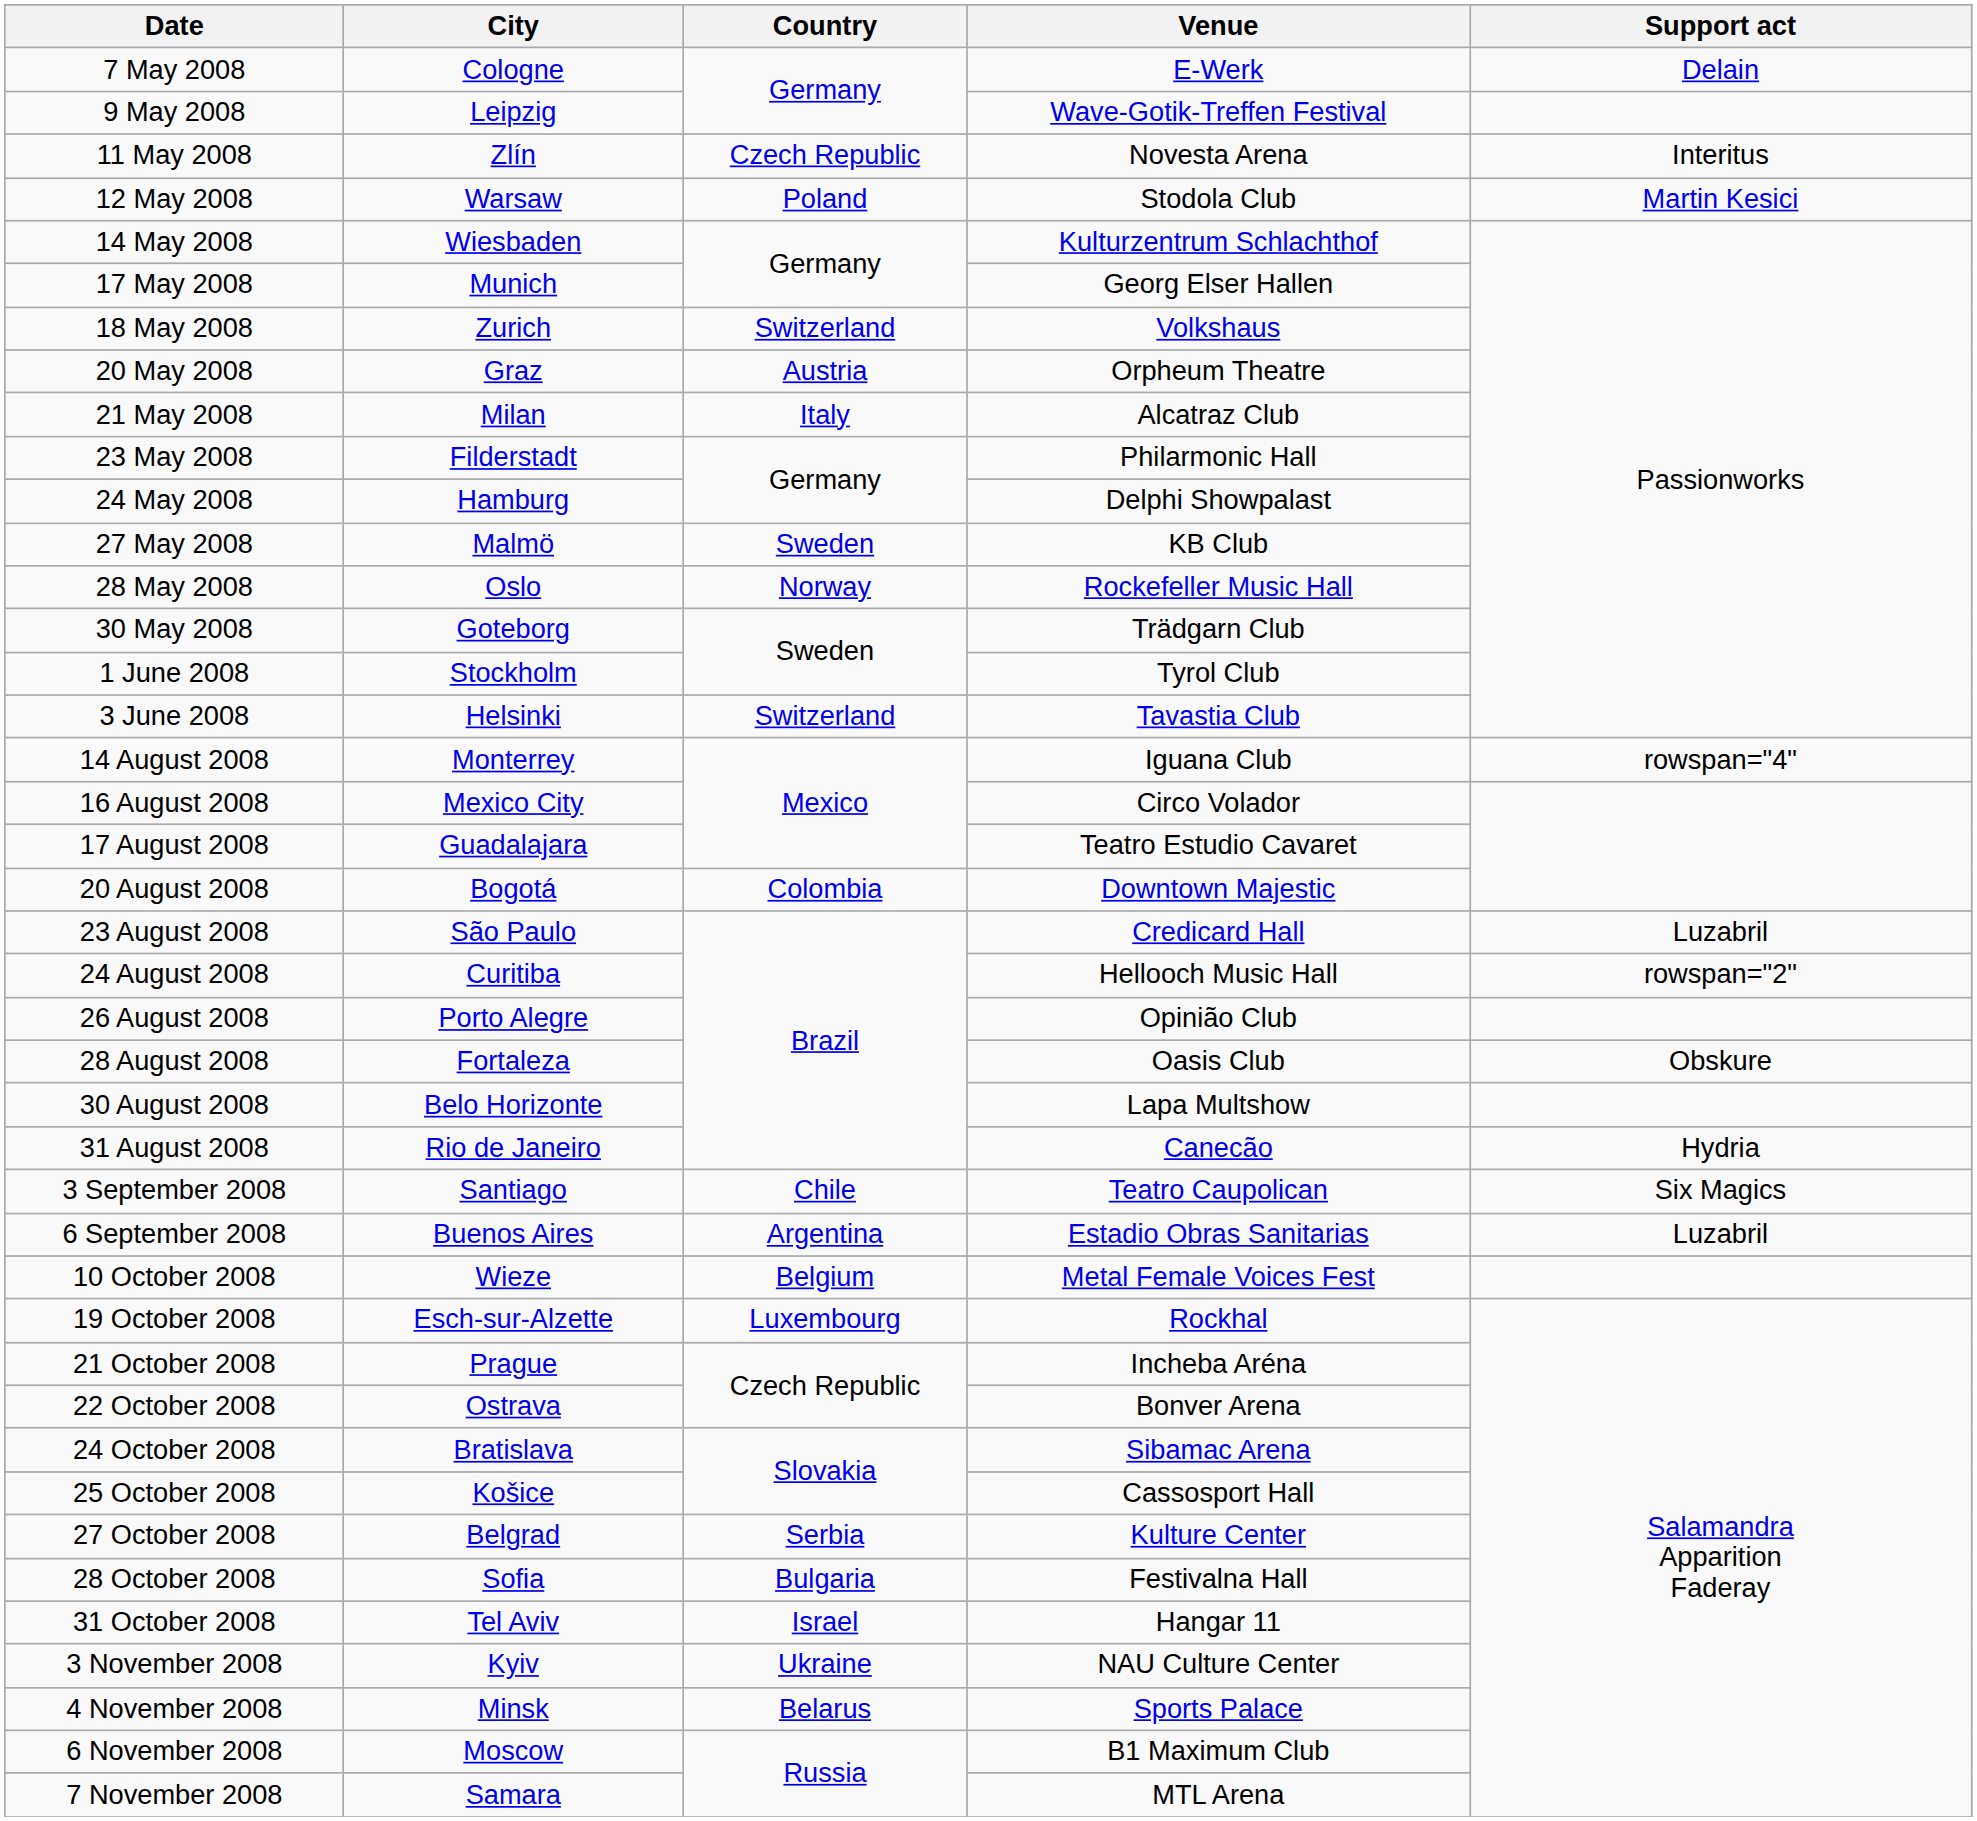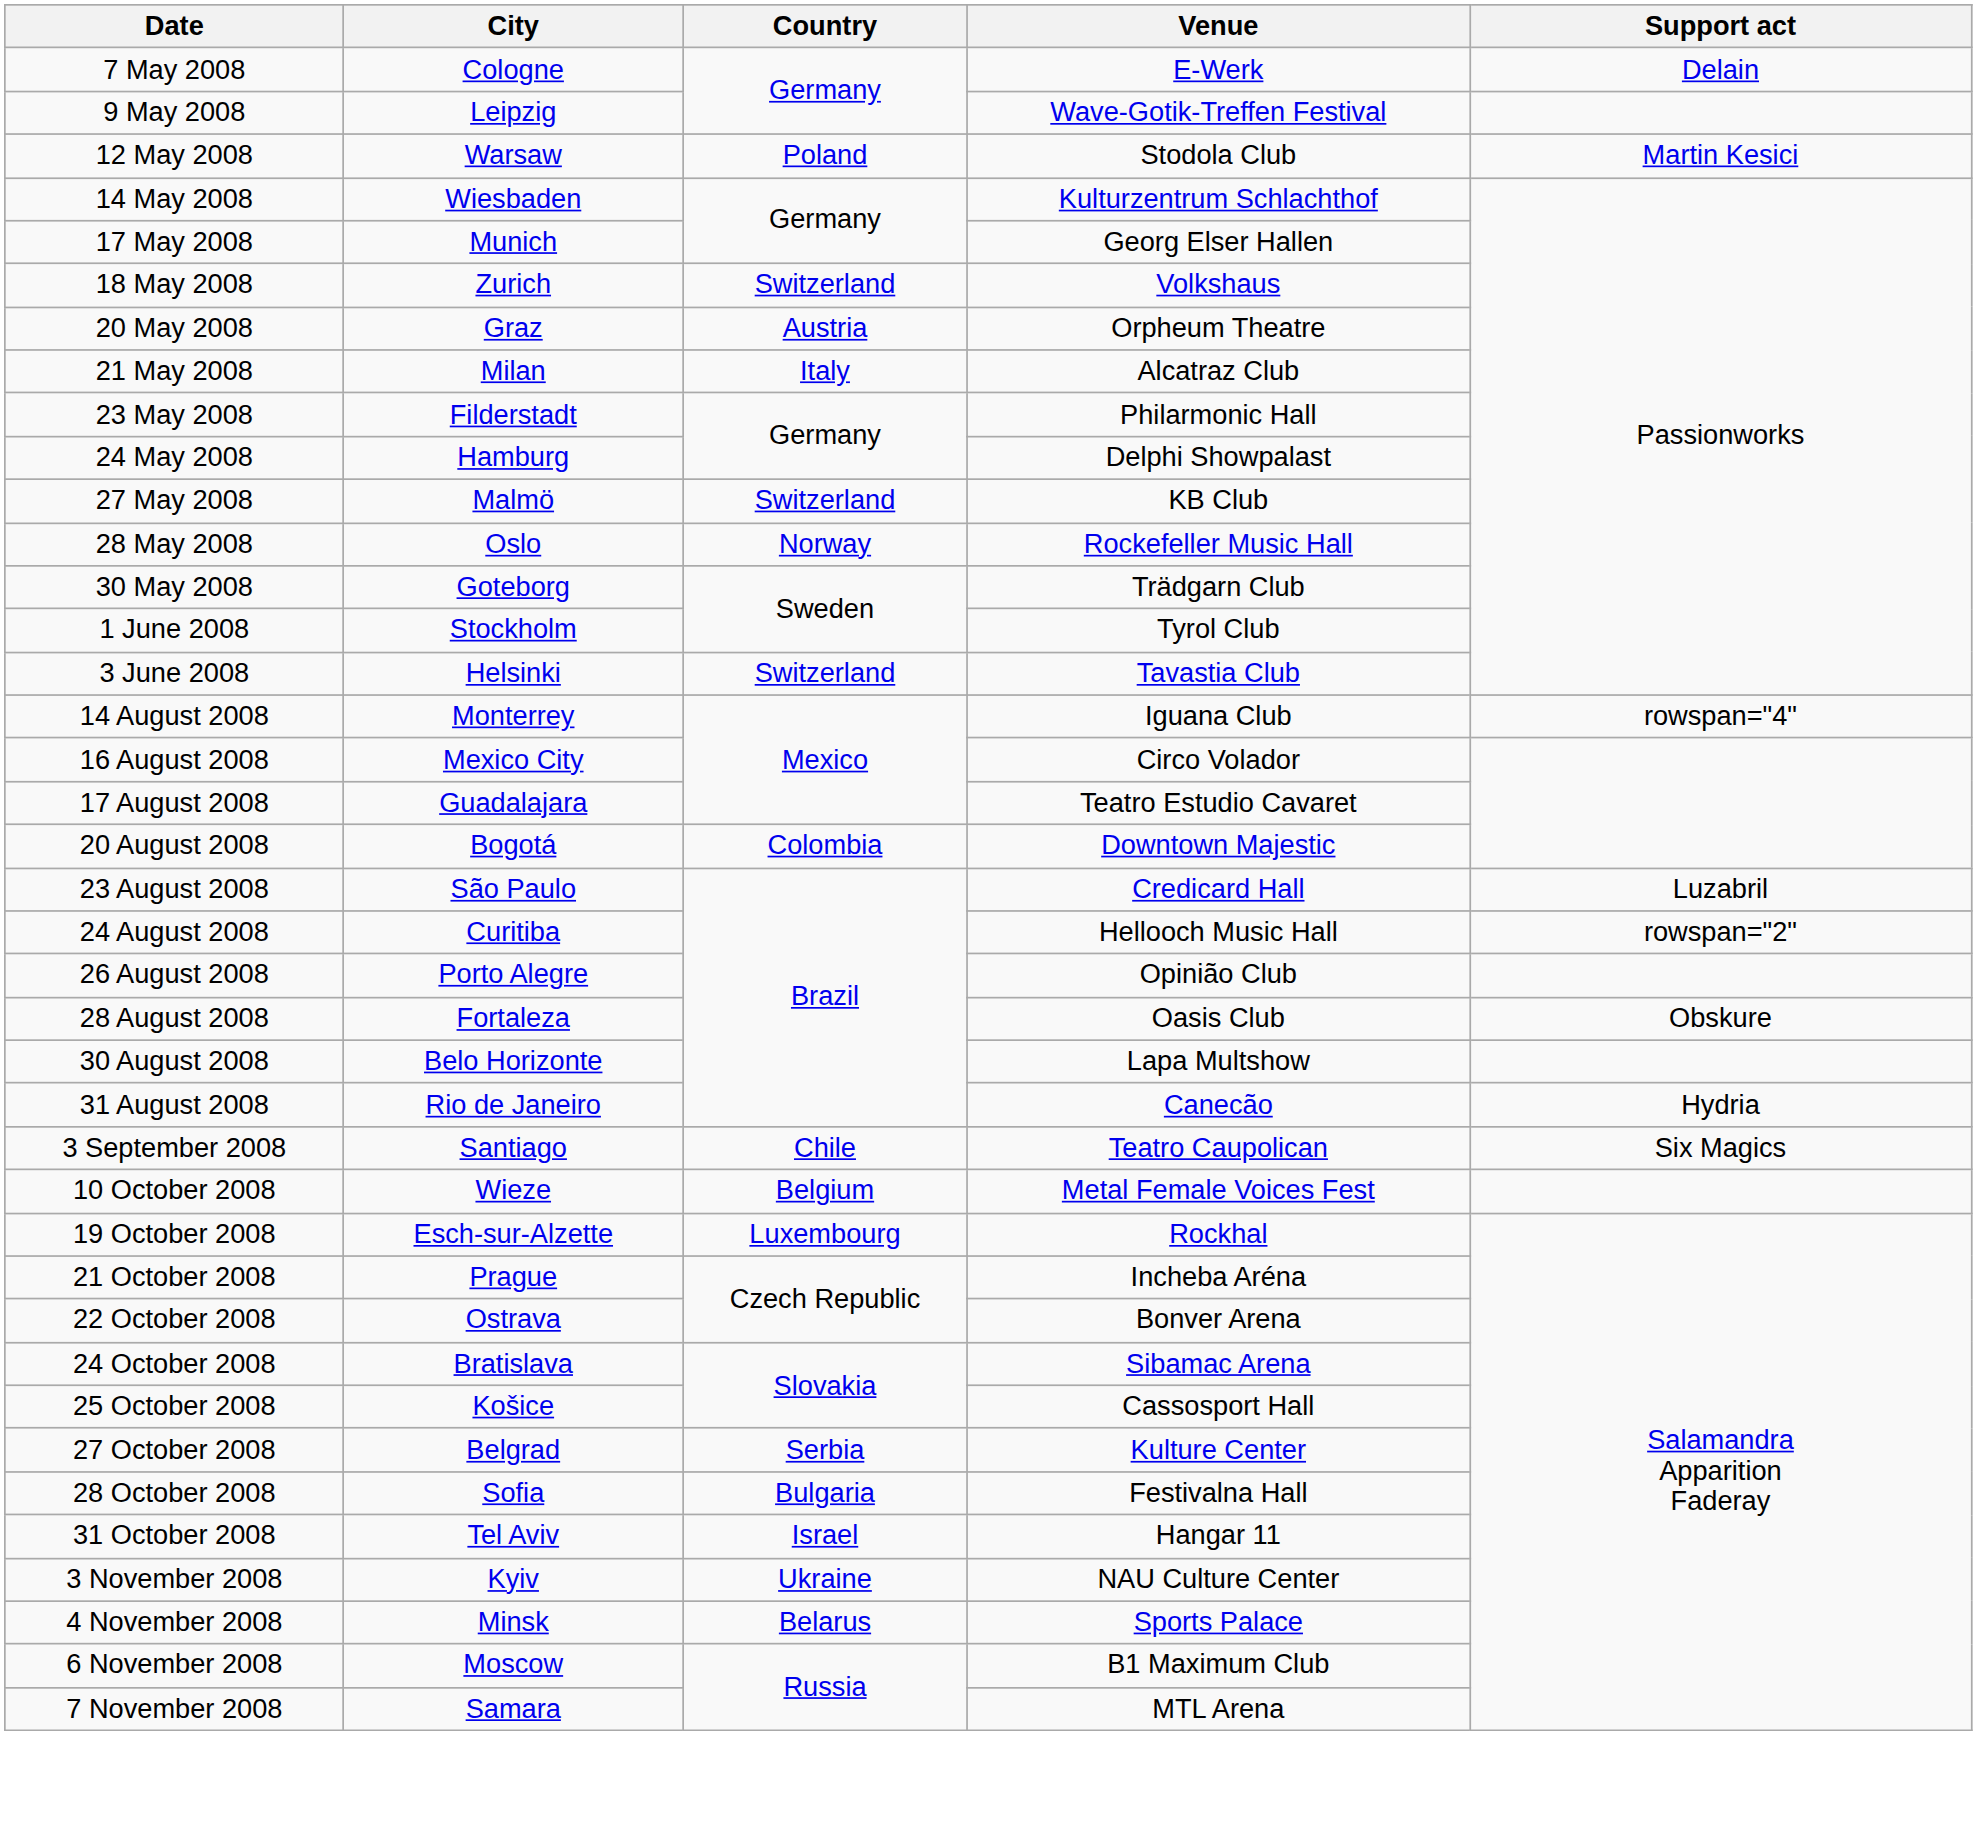- row: (174, 155)
(825, 543) Sweden -> (825, 500) Switzerland
- row: (174, 1233)
